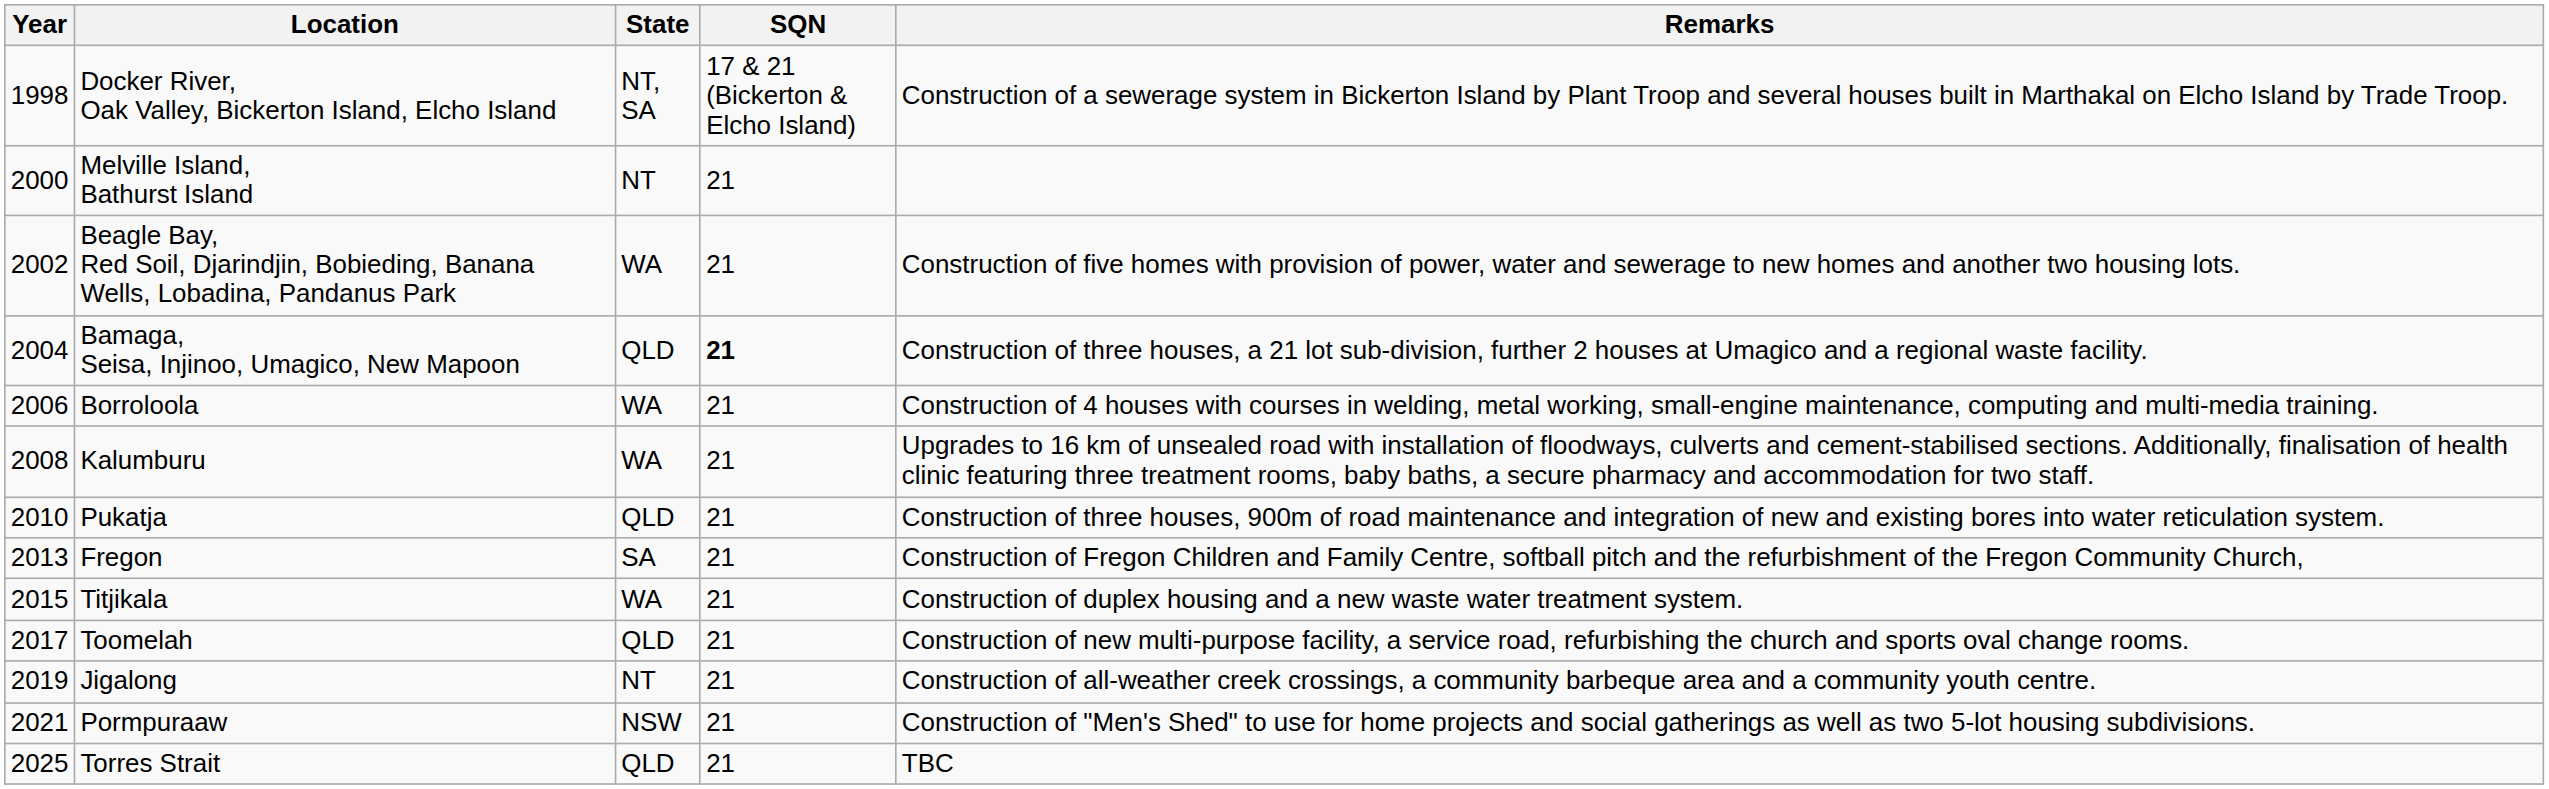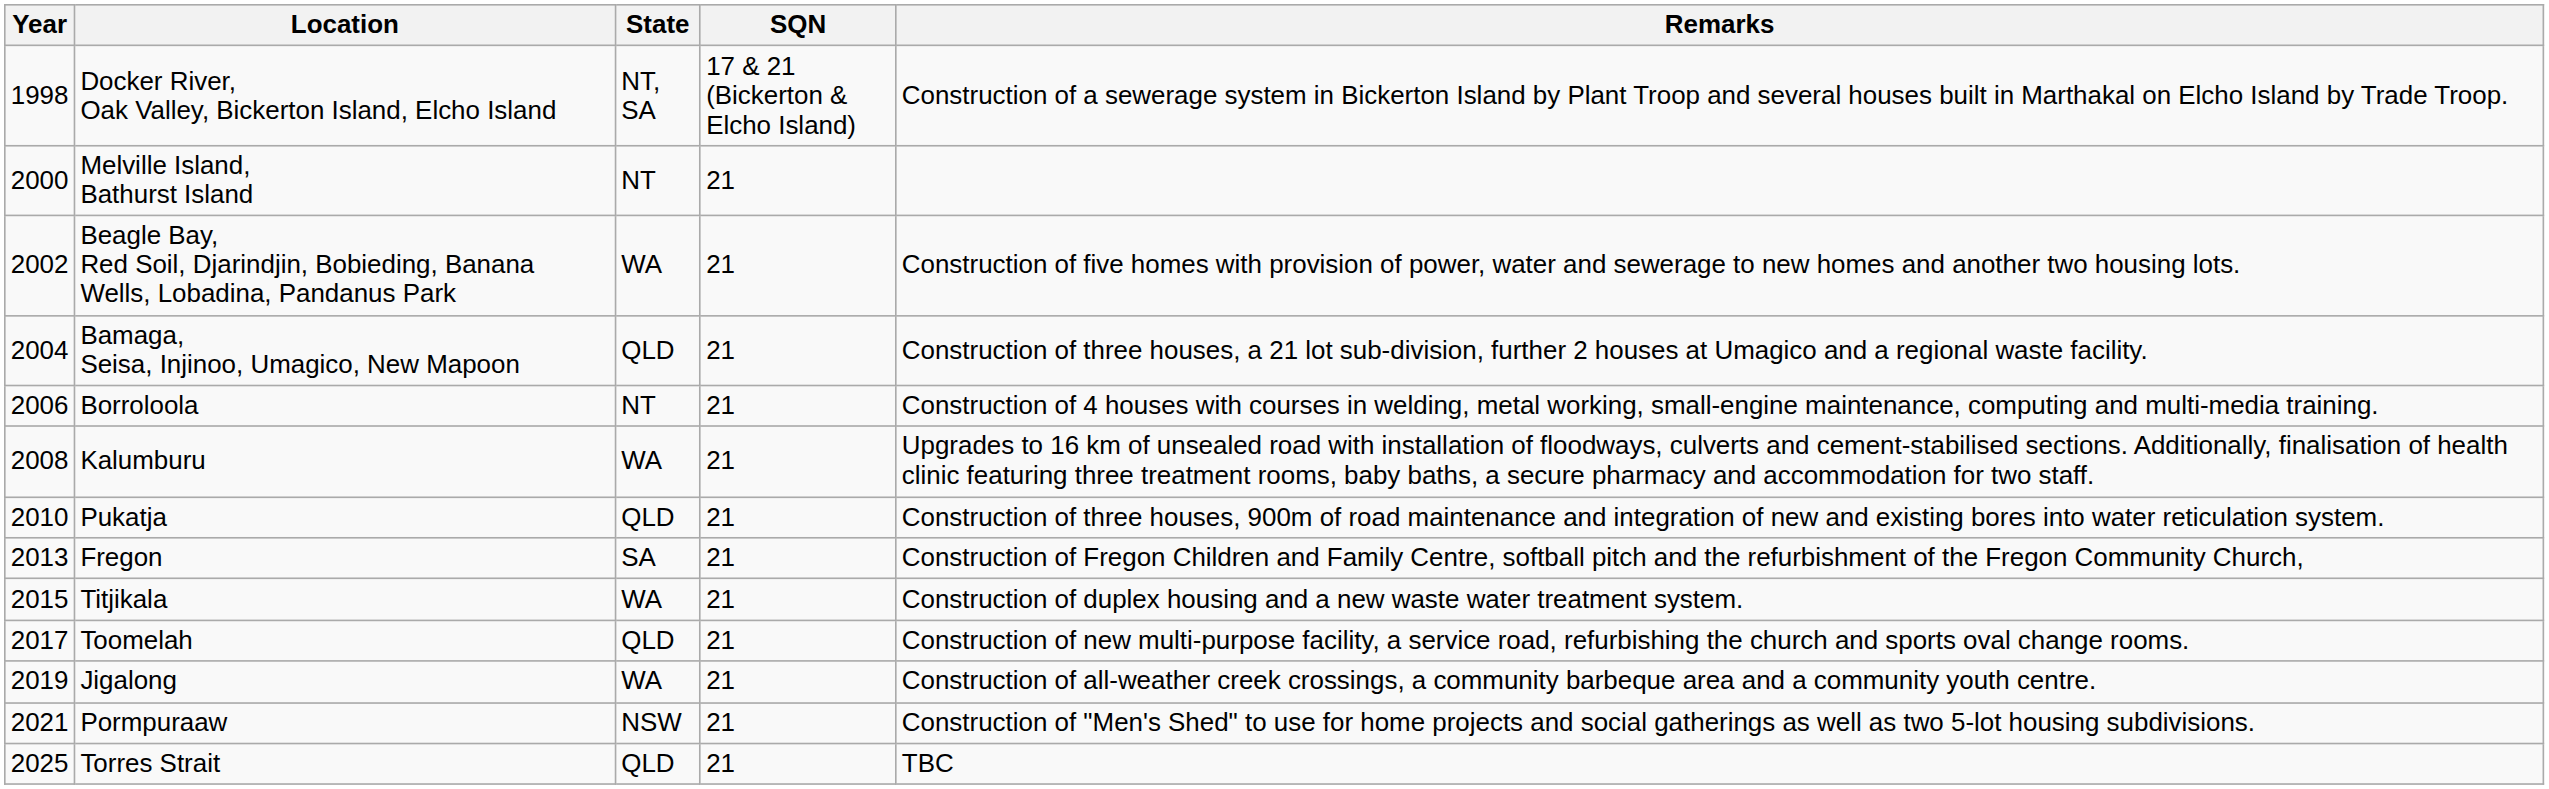(721, 349) bold -> (721, 349) normal
(642, 405) WA -> (639, 405) NT
(639, 681) NT -> (642, 681) WA
